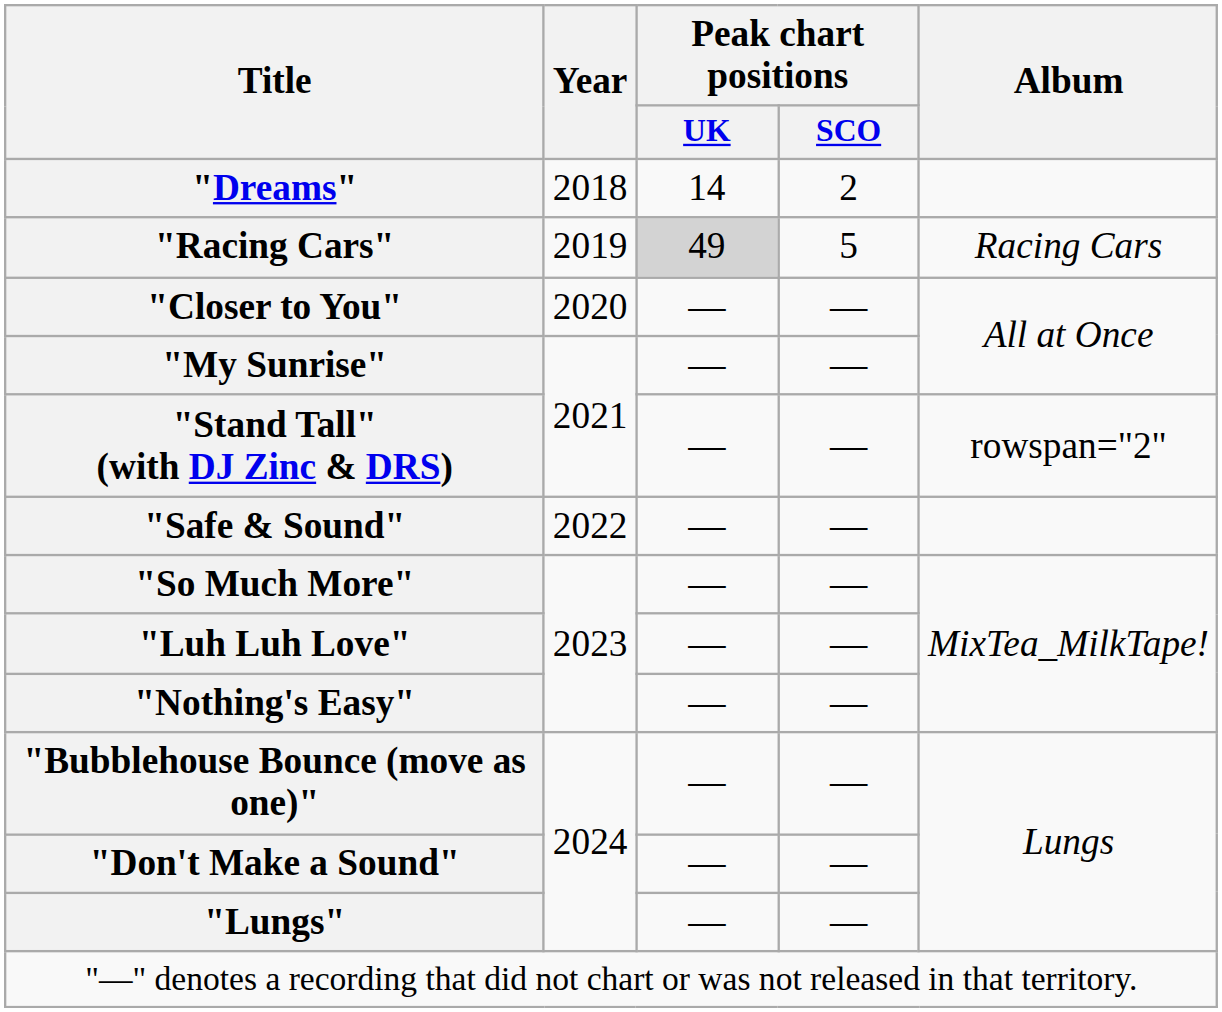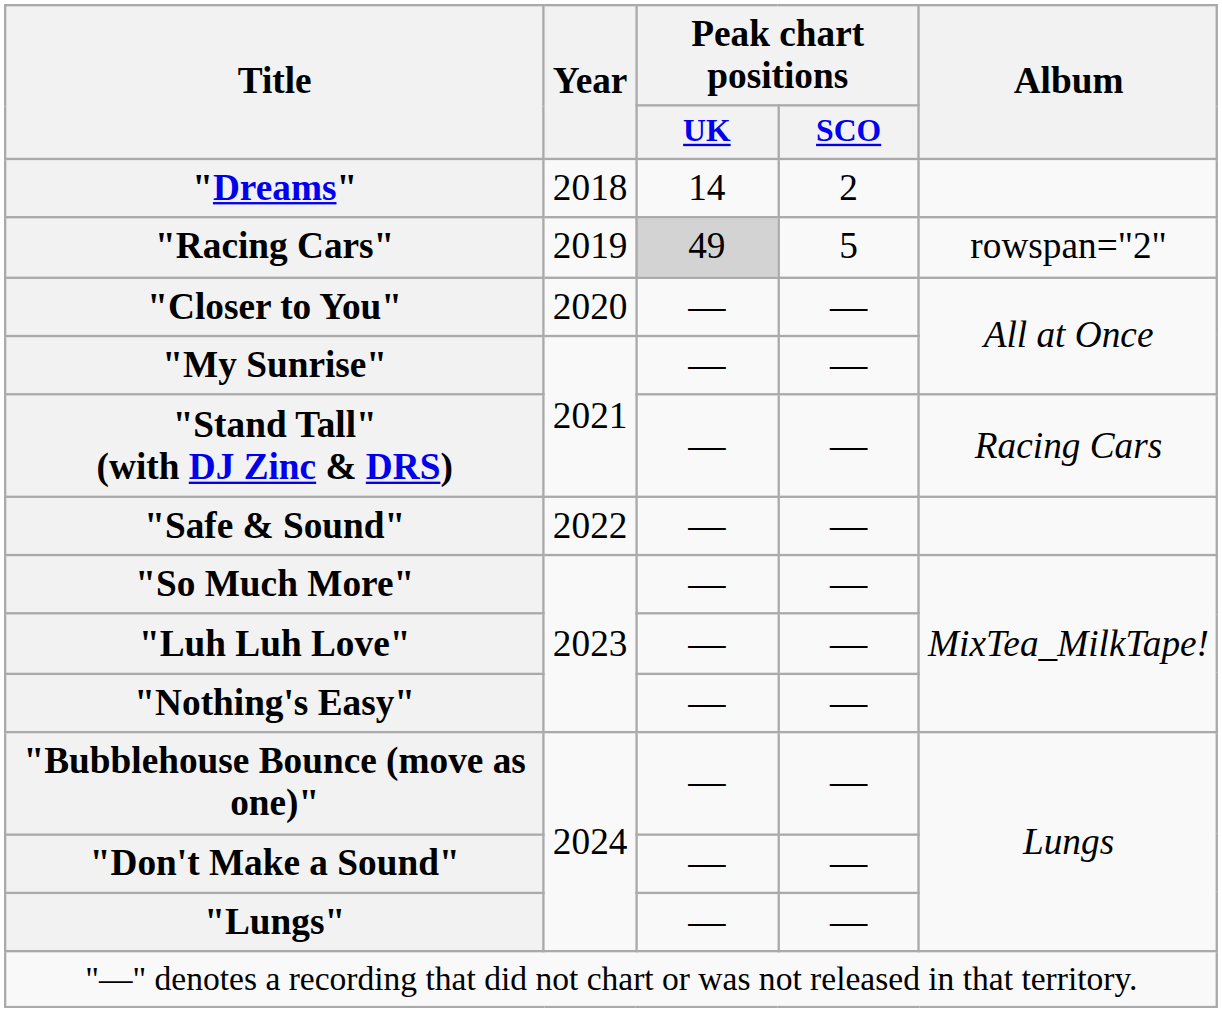(1069, 246) Racing Cars -> (1069, 246) rowspan="2"
(1069, 444) rowspan="2" -> (1069, 444) Racing Cars
